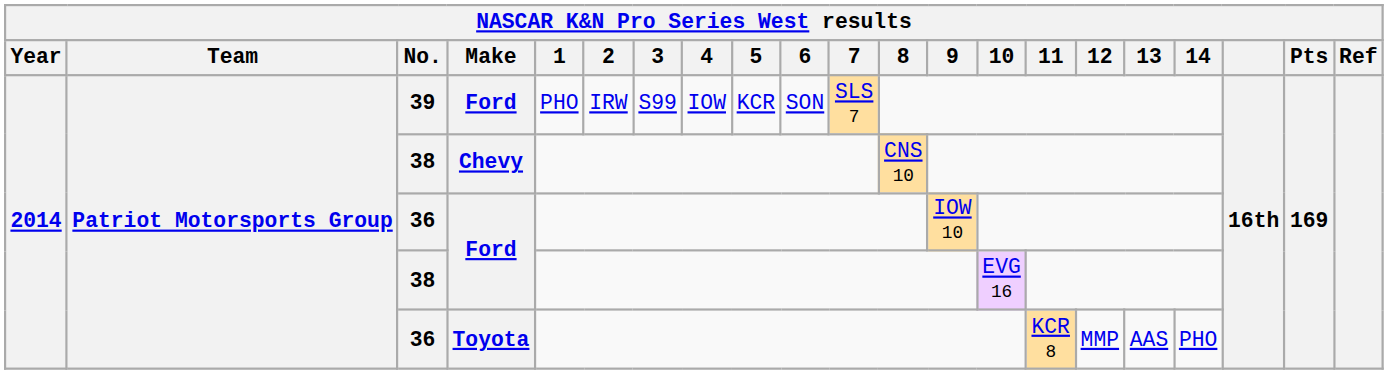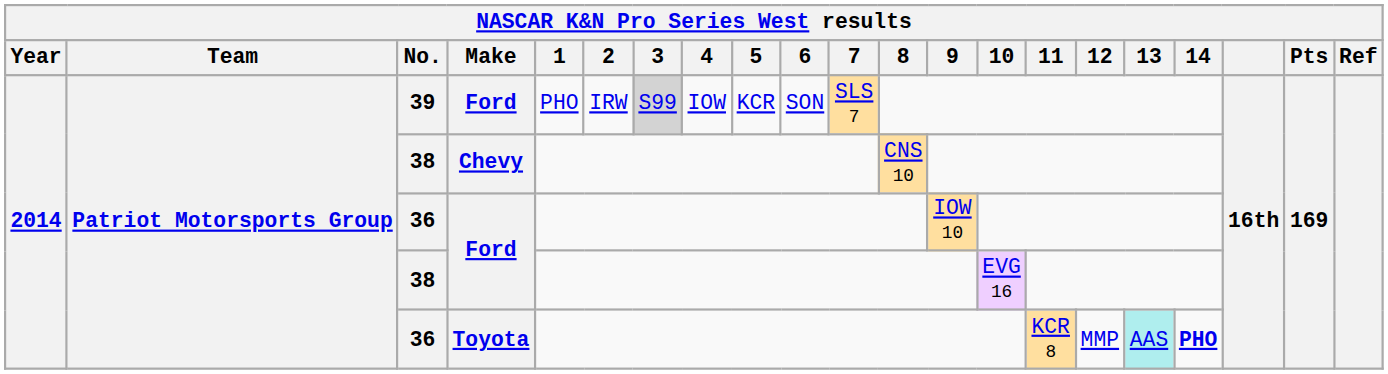(658, 104) no background -> (658, 104) lightgrey background
(1149, 339) no background -> (1149, 339) paleturquoise background
(1198, 339) normal -> (1198, 339) bold
